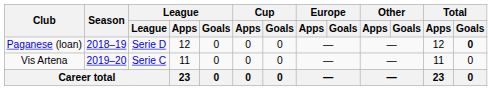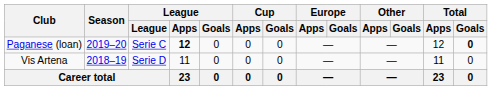(106, 45) 2018–19 -> (106, 45) 2019–20
(149, 45) Serie D -> (149, 45) Serie C
(185, 45) normal -> (185, 45) bold
(106, 61) 2019–20 -> (106, 61) 2018–19
(149, 61) Serie C -> (149, 61) Serie D
